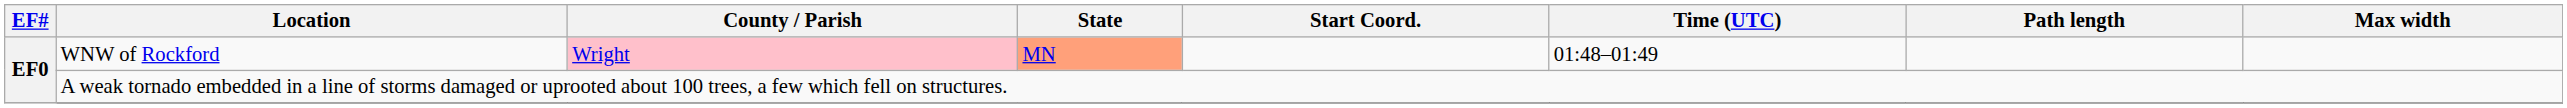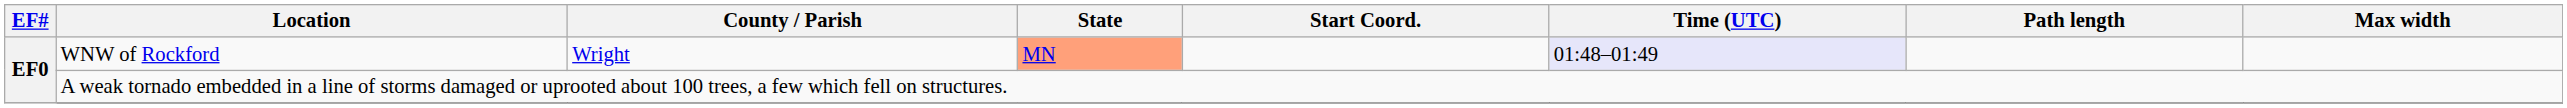(601, 53) pink background -> (601, 53) no background
(1606, 53) no background -> (1606, 53) lavender background
